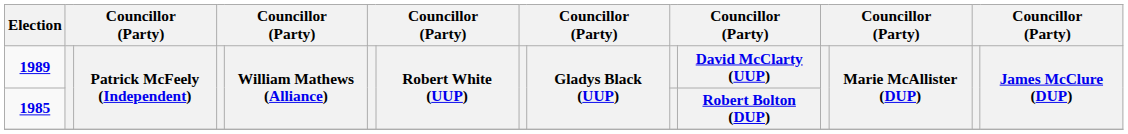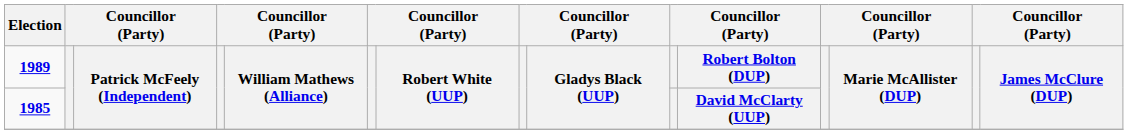(749, 66) David McClarty (UUP) -> (749, 66) Robert Bolton (DUP)
(749, 108) Robert Bolton (DUP) -> (749, 108) David McClarty (UUP)
